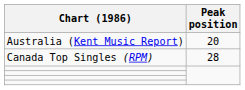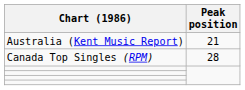(213, 41) 20 -> (213, 41) 21
